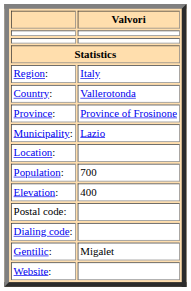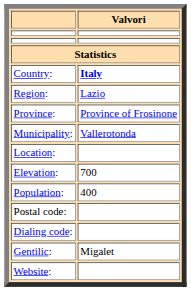(31, 74) Region: -> (33, 74) Country:
(90, 74) normal -> (91, 74) bold
(33, 93) Country: -> (31, 93) Region:
(108, 93) Vallerotonda -> (93, 93) Lazio
(93, 133) Lazio -> (108, 133) Vallerotonda
(39, 172) Population: -> (36, 172) Elevation:
(36, 192) Elevation: -> (39, 192) Population:
